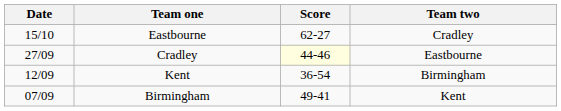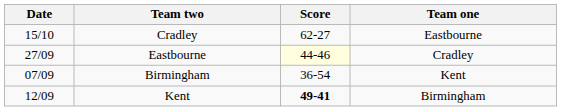columns swapped: (177, 14) <-> (453, 14)
(39, 75) 12/09 -> (39, 75) 07/09
(39, 95) 07/09 -> (39, 95) 12/09
(315, 95) normal -> (315, 95) bold
